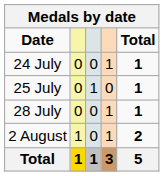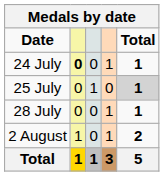(78, 64) normal -> (78, 64) bold
(138, 87) no background -> (138, 87) lightgrey background
